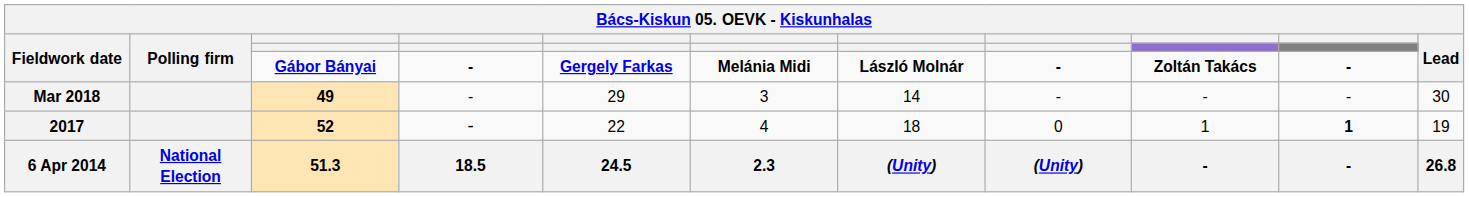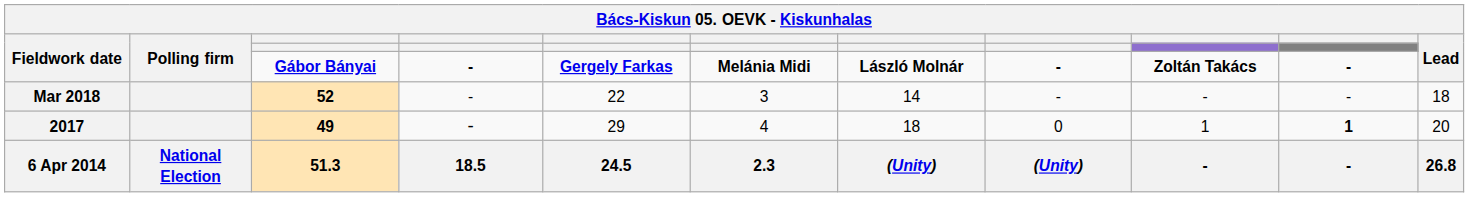(325, 97) 49 -> (325, 97) 52
(616, 97) 29 -> (616, 97) 22
(1441, 97) 30 -> (1441, 97) 18
(325, 126) 52 -> (325, 126) 49
(616, 126) 22 -> (616, 126) 29
(1441, 126) 19 -> (1441, 126) 20
